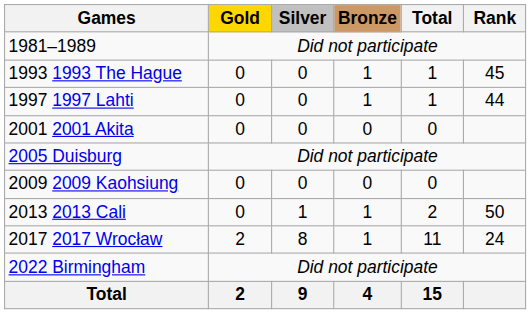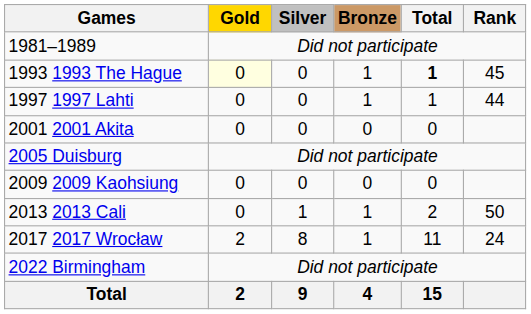(240, 73) no background -> (240, 73) lightyellow background
(432, 73) normal -> (432, 73) bold
